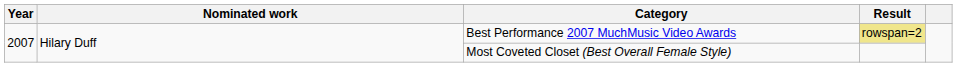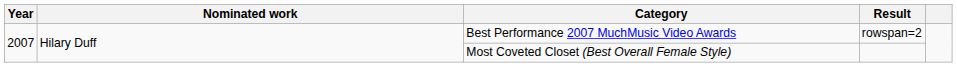(892, 33) khaki background -> (892, 33) no background
